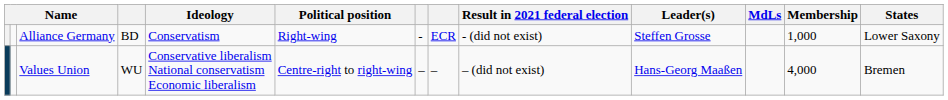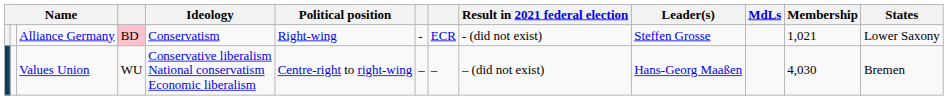(130, 35) no background -> (130, 35) pink background
(802, 35) 1,000 -> (802, 35) 1,021
(802, 70) 4,000 -> (802, 70) 4,030
